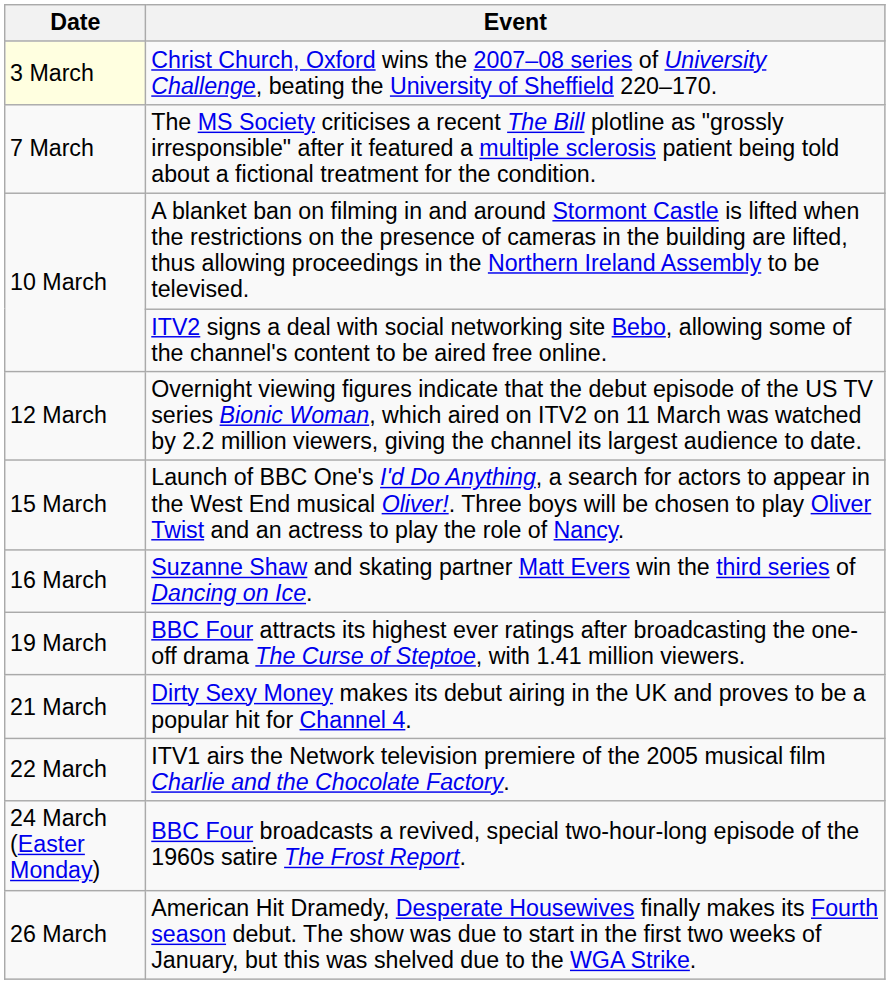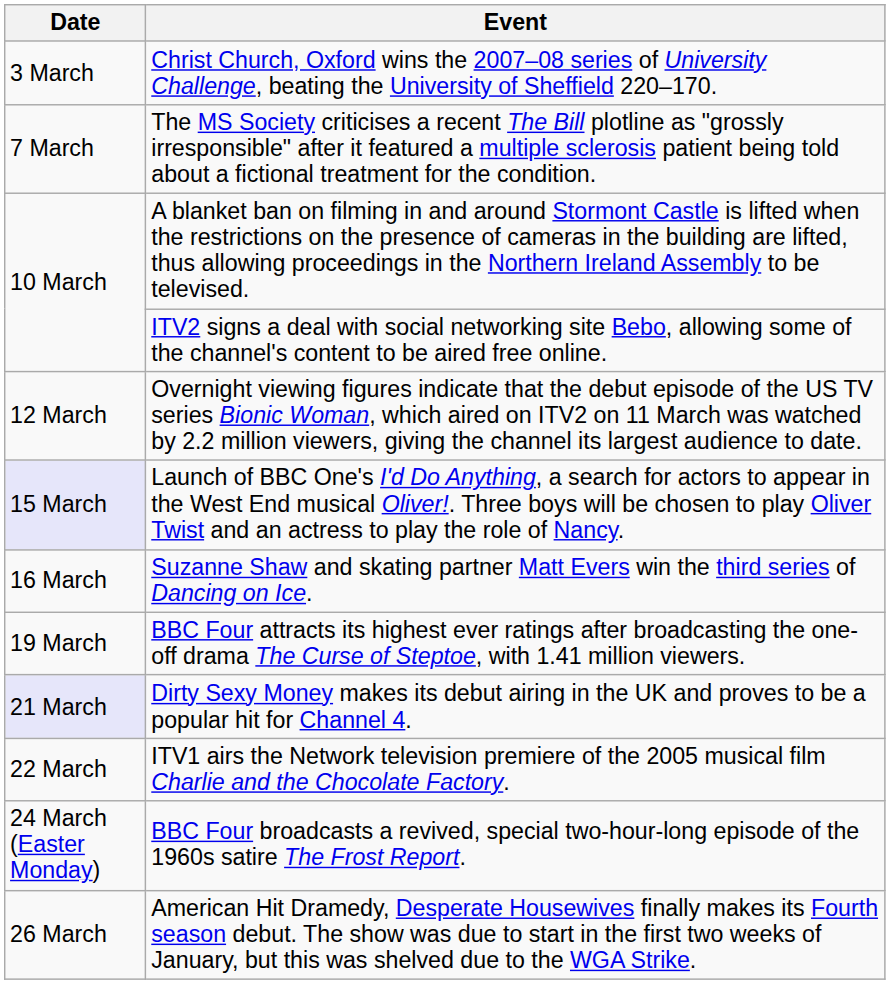(52, 72) lightyellow background -> (52, 72) no background
(58, 504) no background -> (58, 504) lavender background
(58, 706) no background -> (58, 706) lavender background
